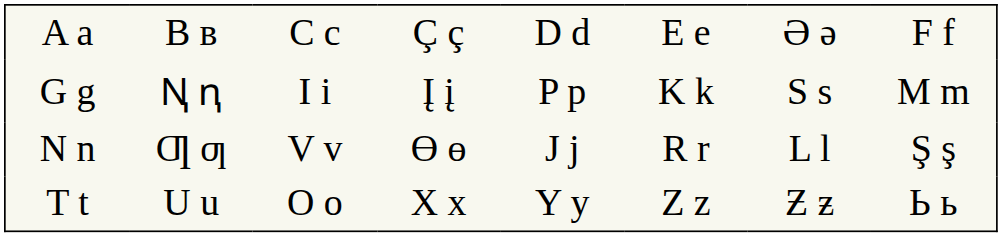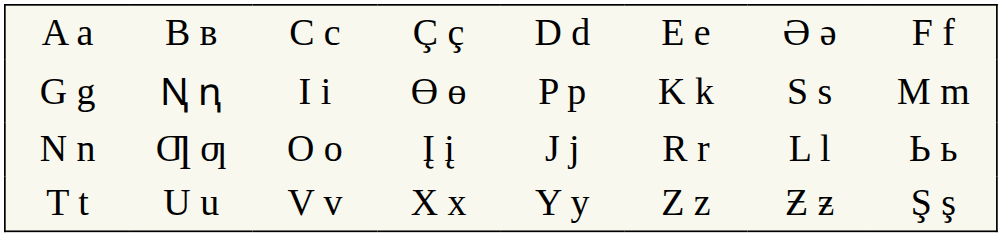(439, 90) Į į -> (439, 90) Ɵ ɵ
(315, 148) V v -> (315, 148) O o
(439, 148) Ɵ ɵ -> (439, 148) Į į
(933, 148) Ş ş -> (933, 148) Ь ь
(315, 203) O o -> (315, 203) V v
(933, 203) Ь ь -> (933, 203) Ş ş
